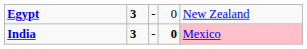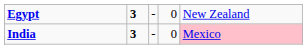(174, 34) bold -> (174, 34) normal
